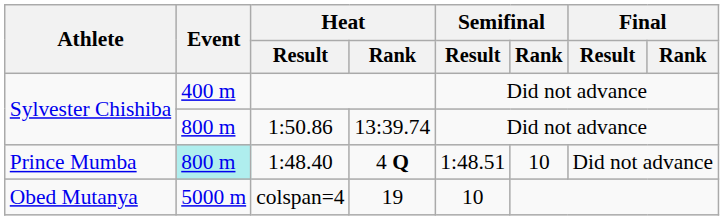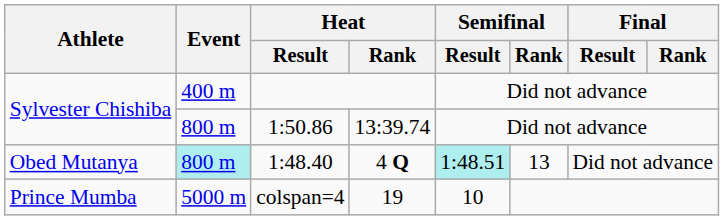(73, 162) Prince Mumba -> (74, 162) Obed Mutanya
(473, 162) no background -> (473, 162) paleturquoise background
(539, 162) 10 -> (539, 162) 13
(74, 197) Obed Mutanya -> (73, 197) Prince Mumba
